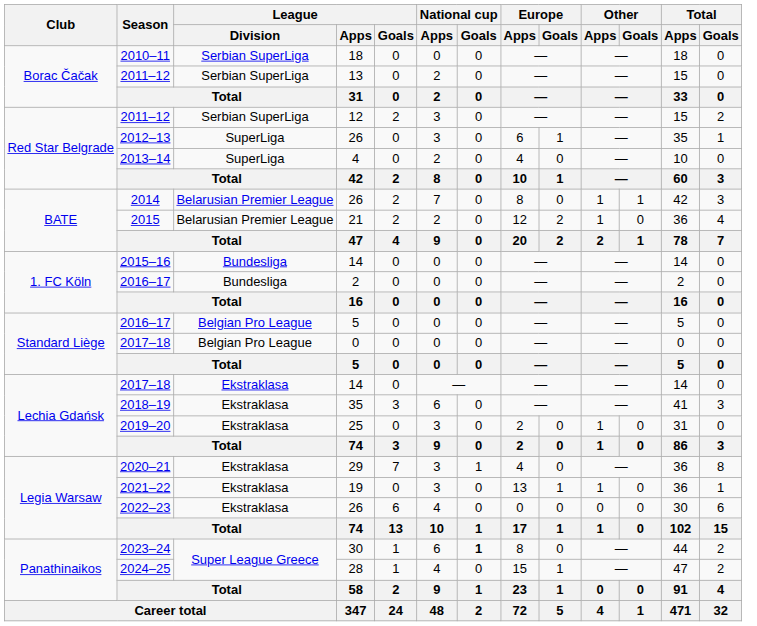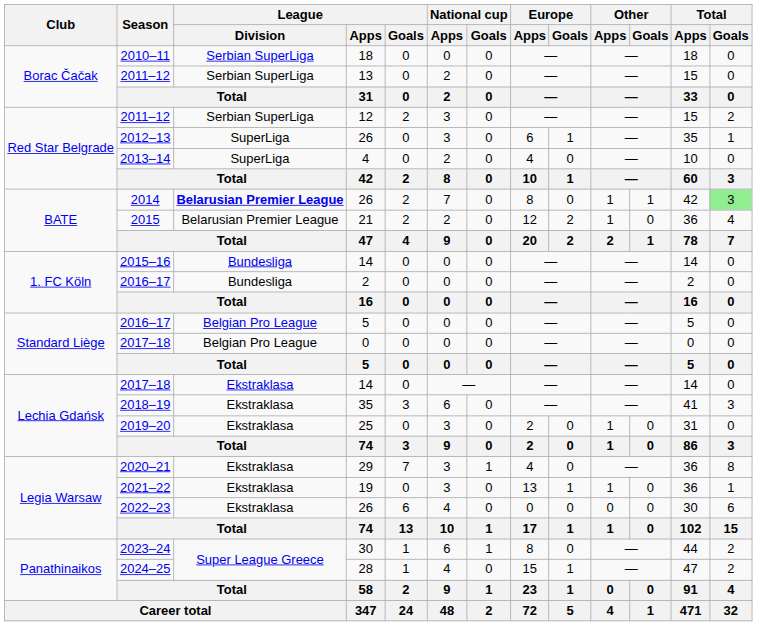(255, 199) normal -> (260, 199) bold
(721, 199) no background -> (731, 199) lightgreen background
(479, 549) bold -> (489, 549) normal
